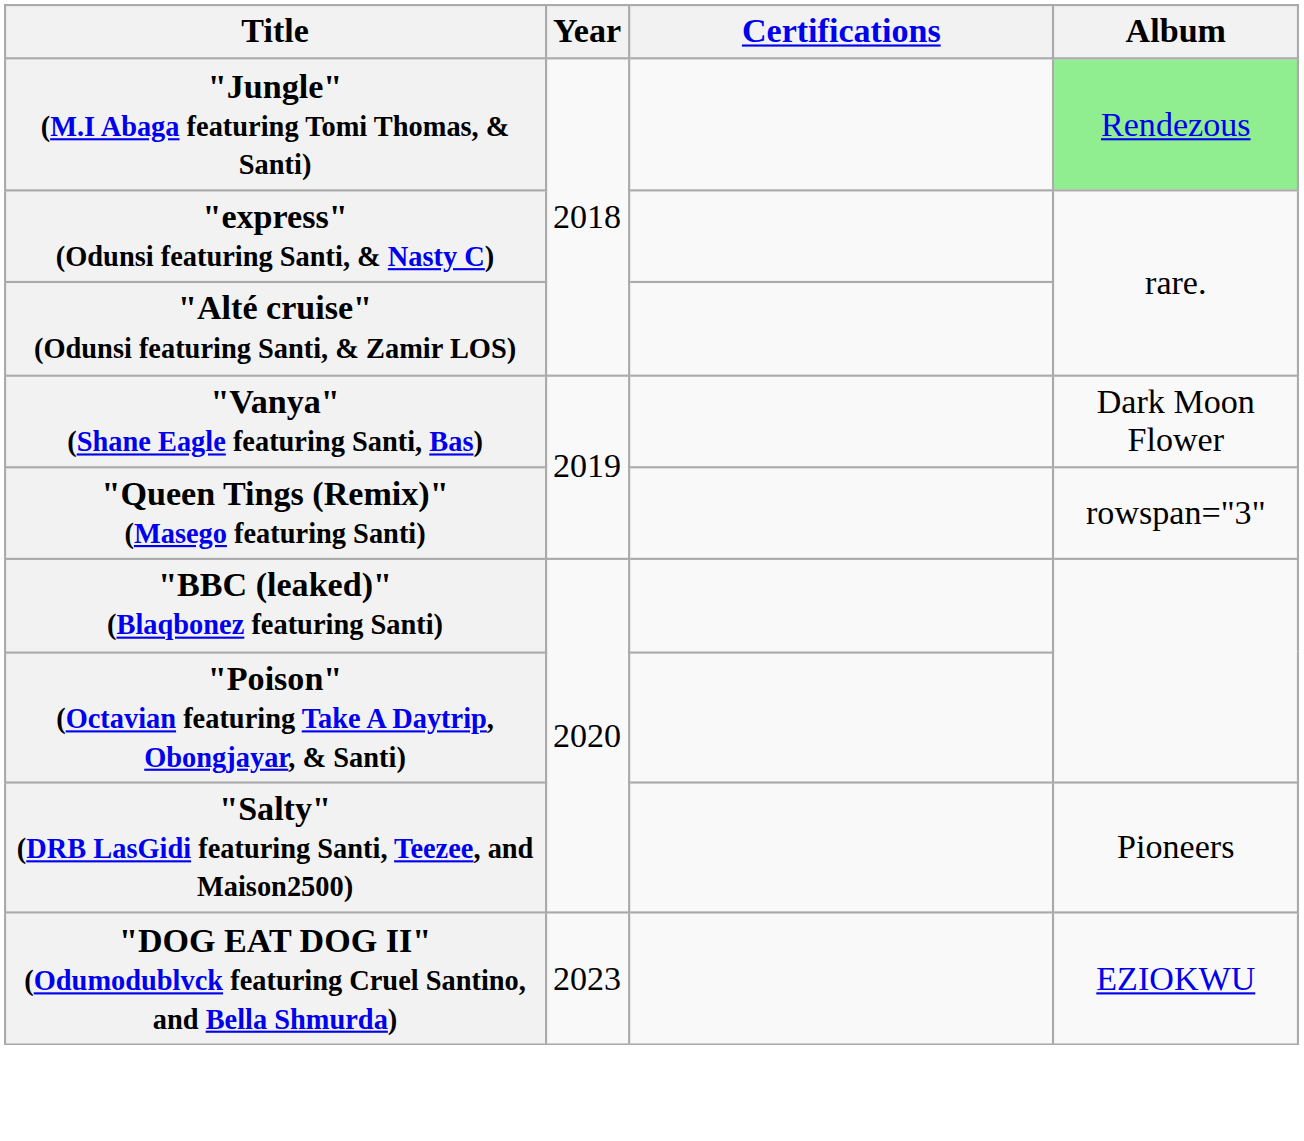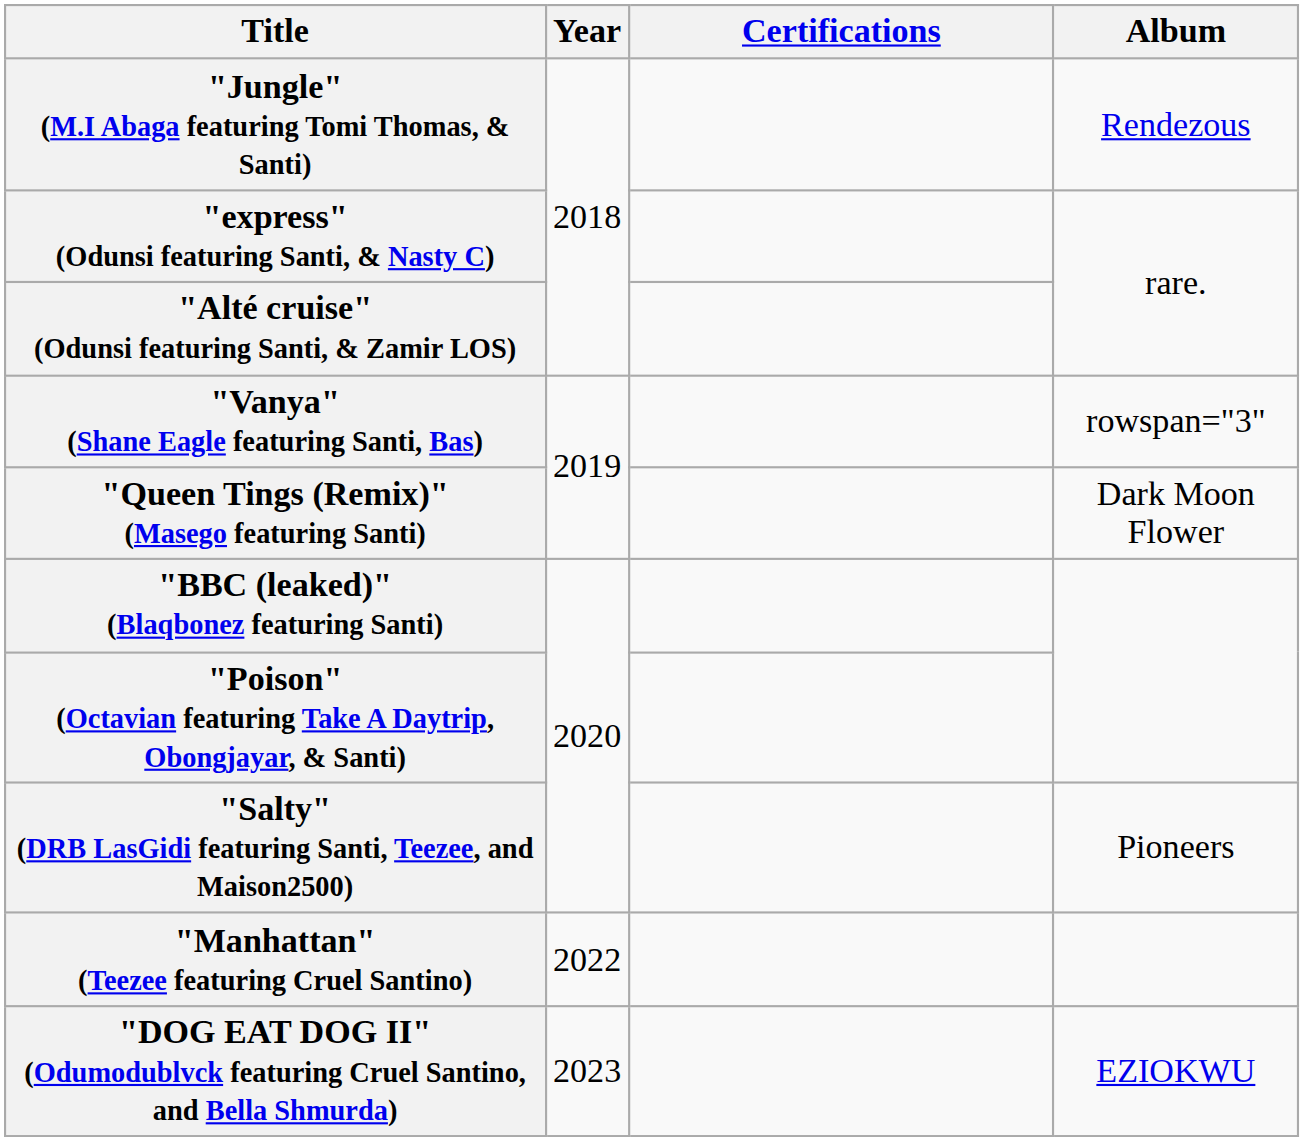(1176, 123) lightgreen background -> (1176, 123) no background
(1176, 420) Dark Moon Flower -> (1176, 420) rowspan="3"
(1176, 512) rowspan="3" -> (1176, 512) Dark Moon Flower
+ row: (275, 958)
